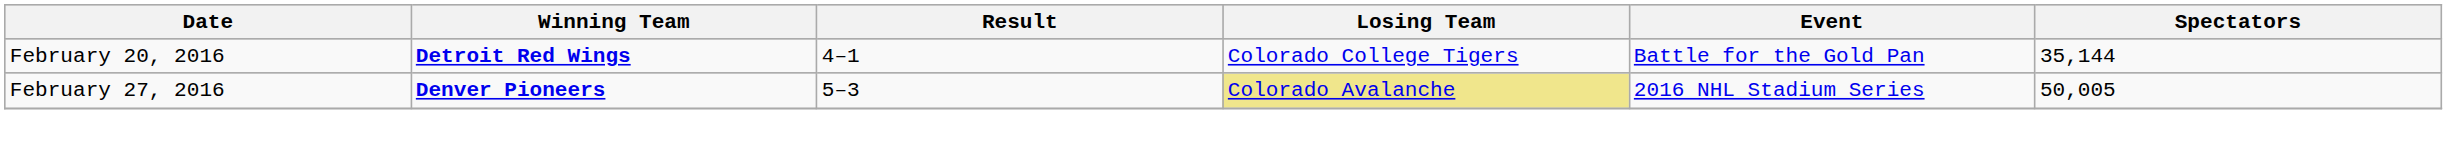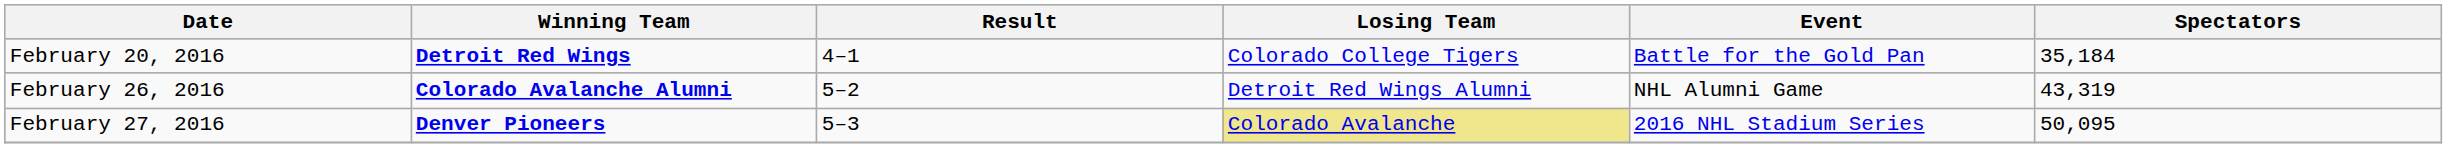(2078, 56) 35,144 -> (2078, 56) 35,184
+ row: (117, 91)
(2078, 91) 50,005 -> (2078, 125) 50,095
